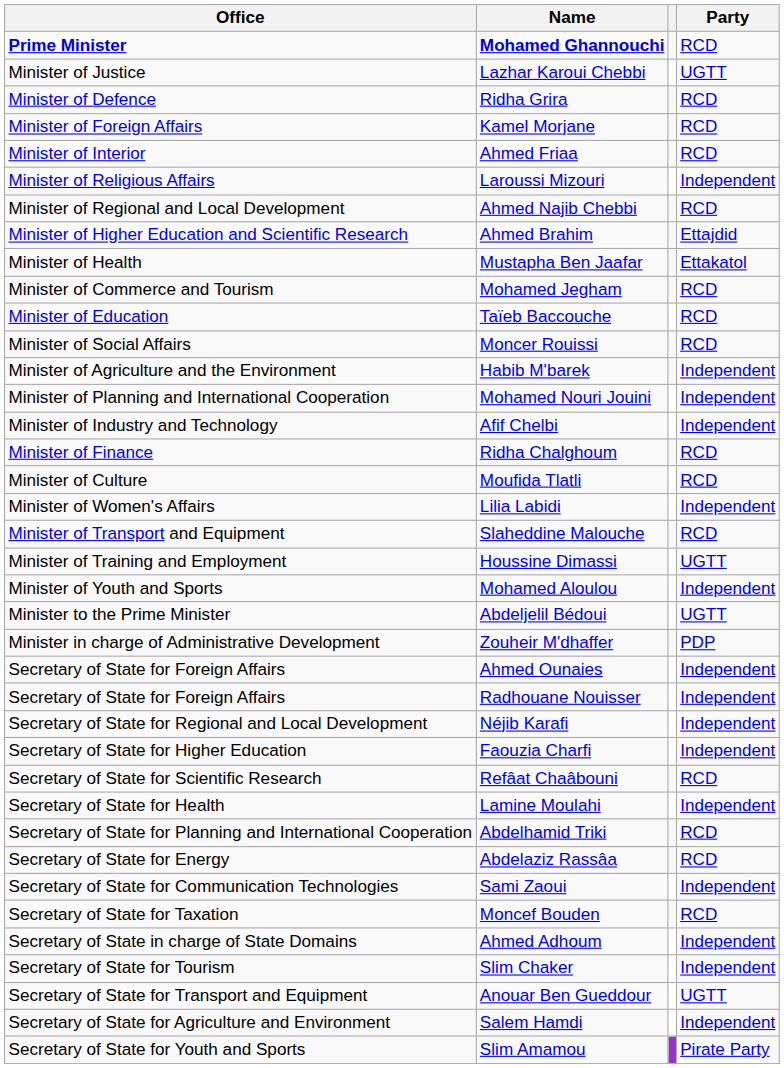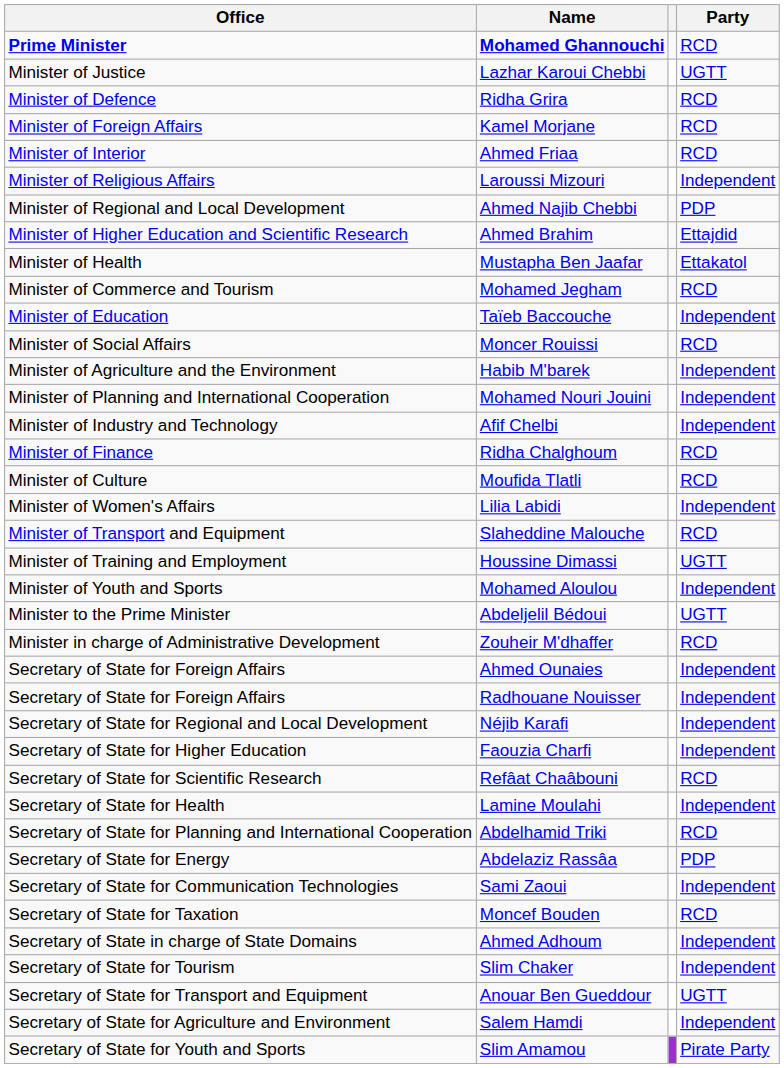(699, 208) RCD -> (698, 208) PDP
(699, 316) RCD -> (728, 316) Independent
(698, 642) PDP -> (699, 642) RCD
(699, 859) RCD -> (698, 859) PDP
